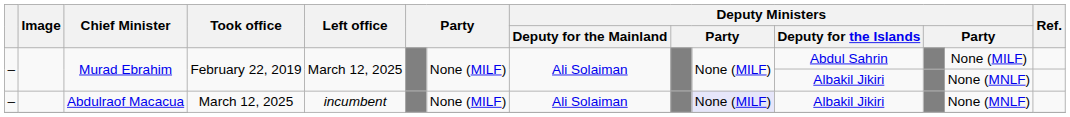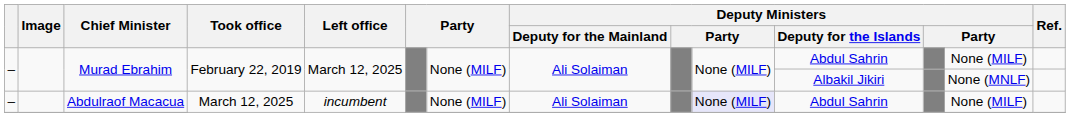(849, 101) Albakil Jikiri -> (849, 101) Abdul Sahrin
(989, 101) None (MNLF) -> (989, 101) None (MILF)
